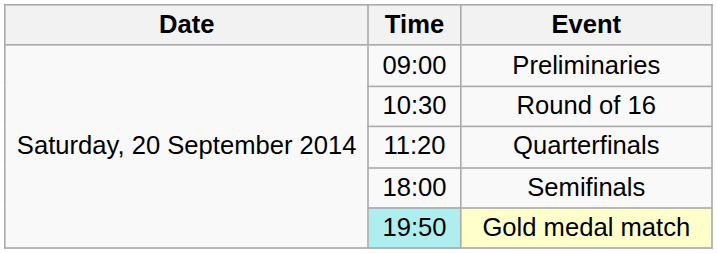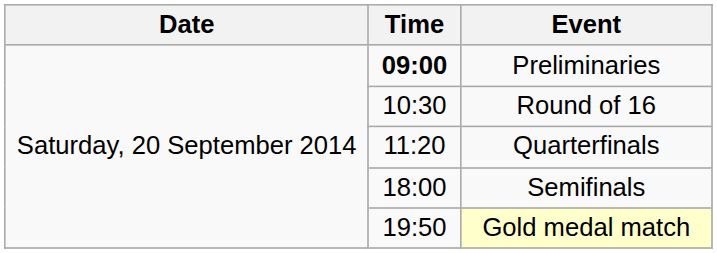(414, 65) normal -> (414, 65) bold
(414, 227) paleturquoise background -> (414, 227) no background
